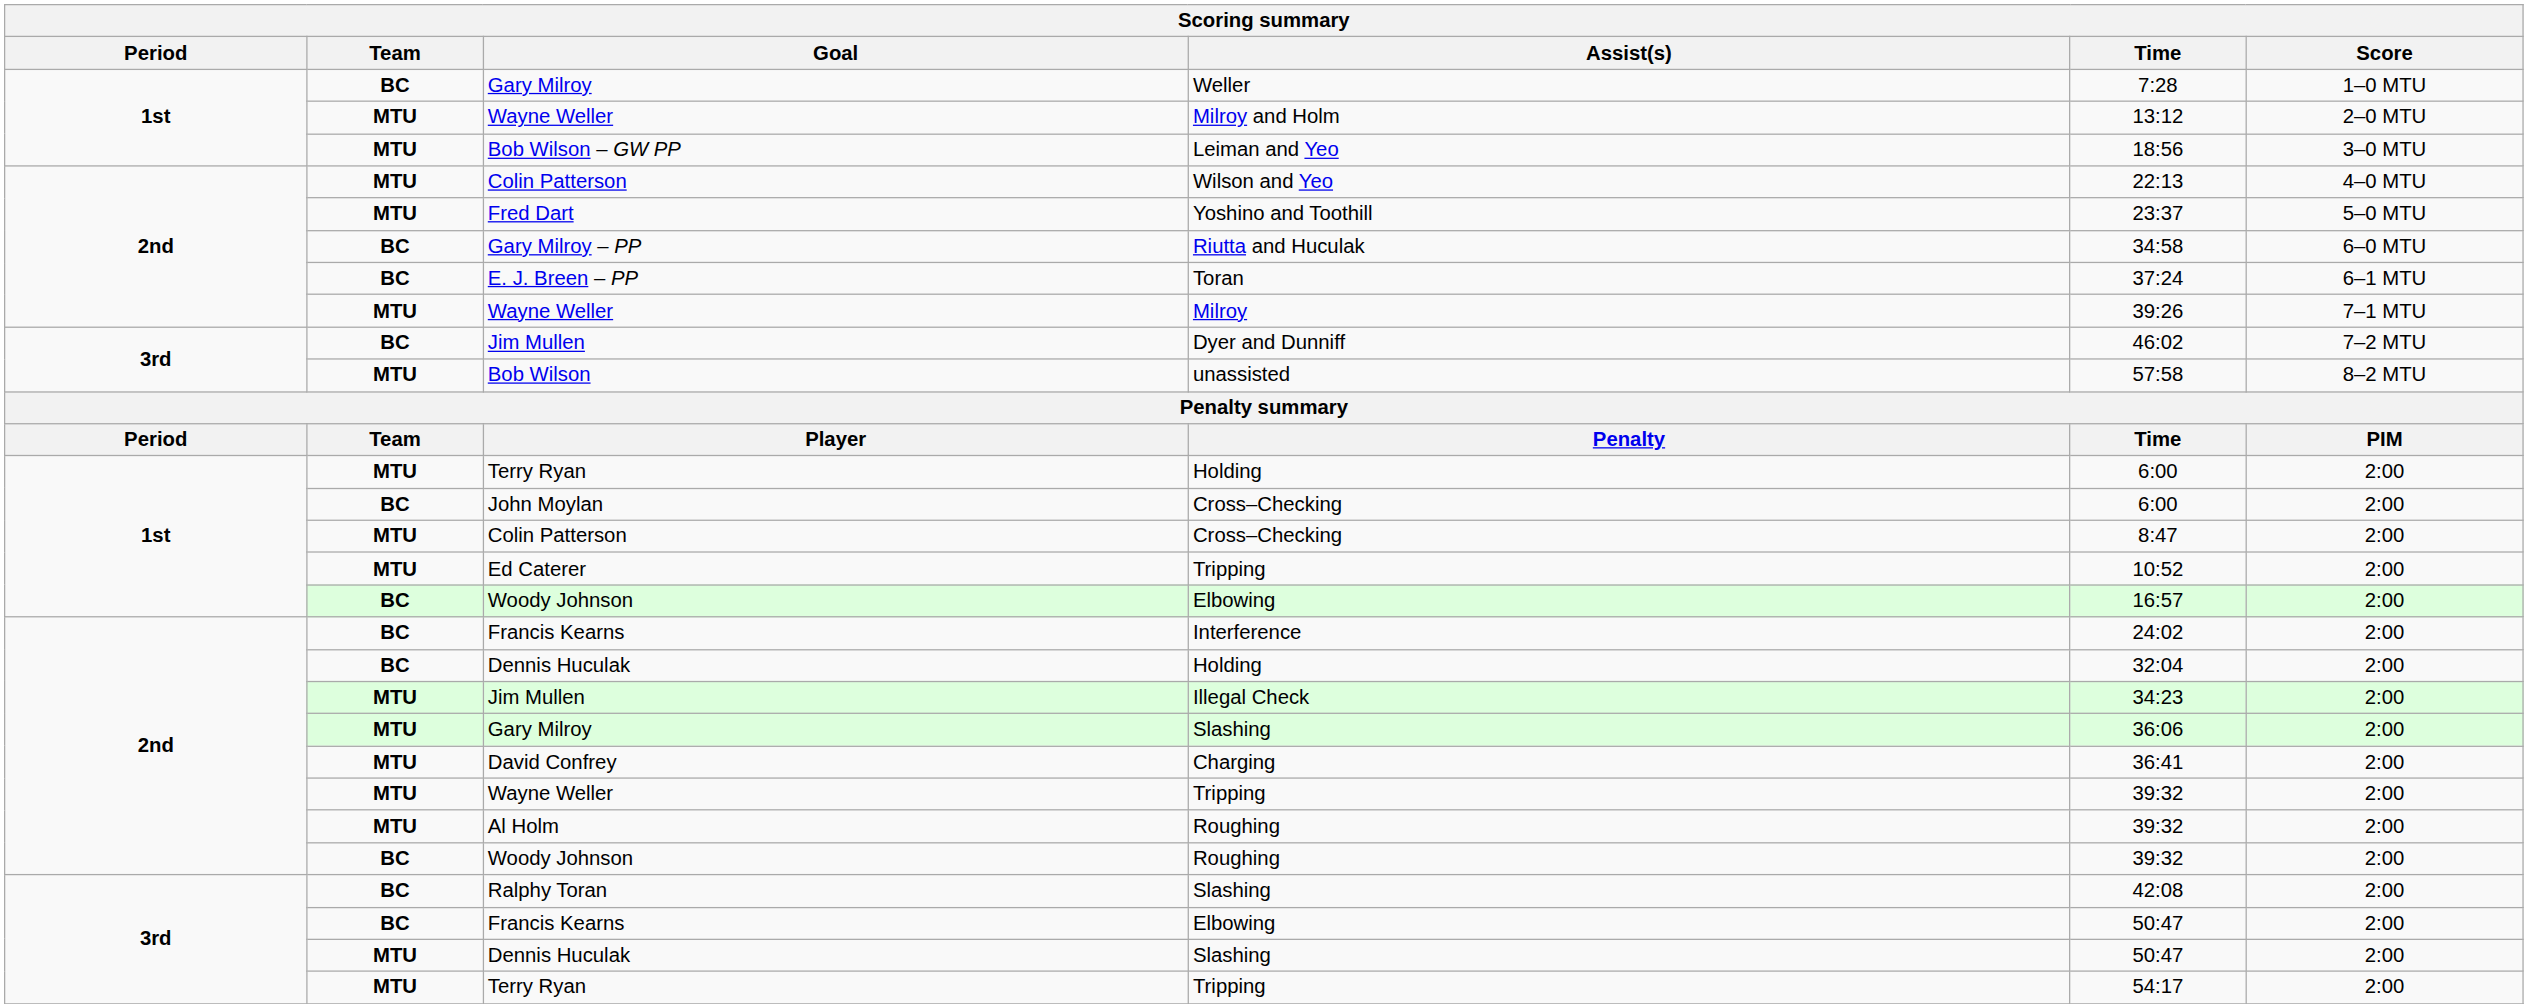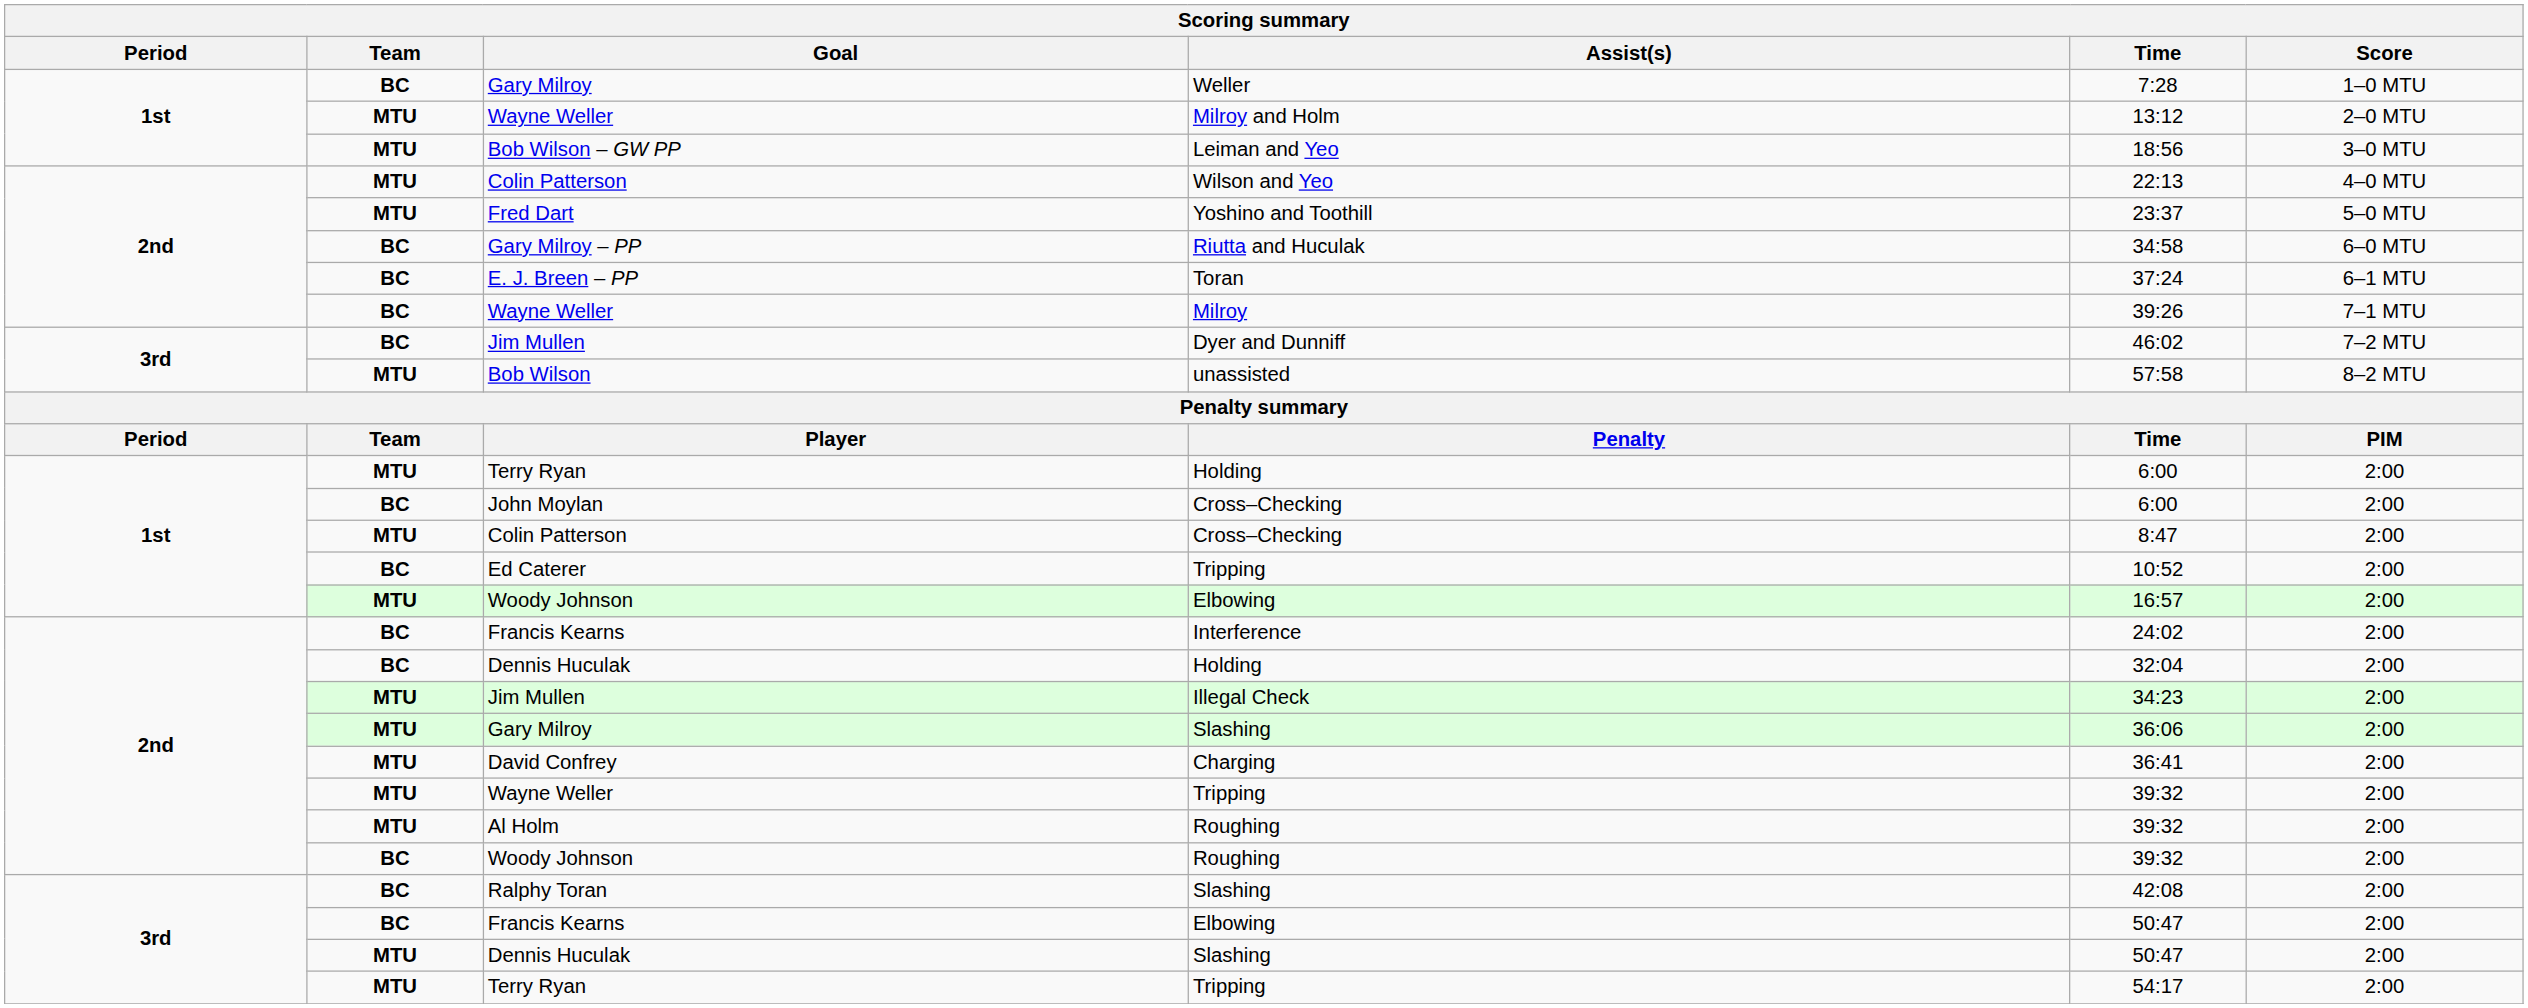(395, 310) MTU -> (395, 310) BC
(395, 568) MTU -> (395, 568) BC
(395, 600) BC -> (395, 600) MTU
